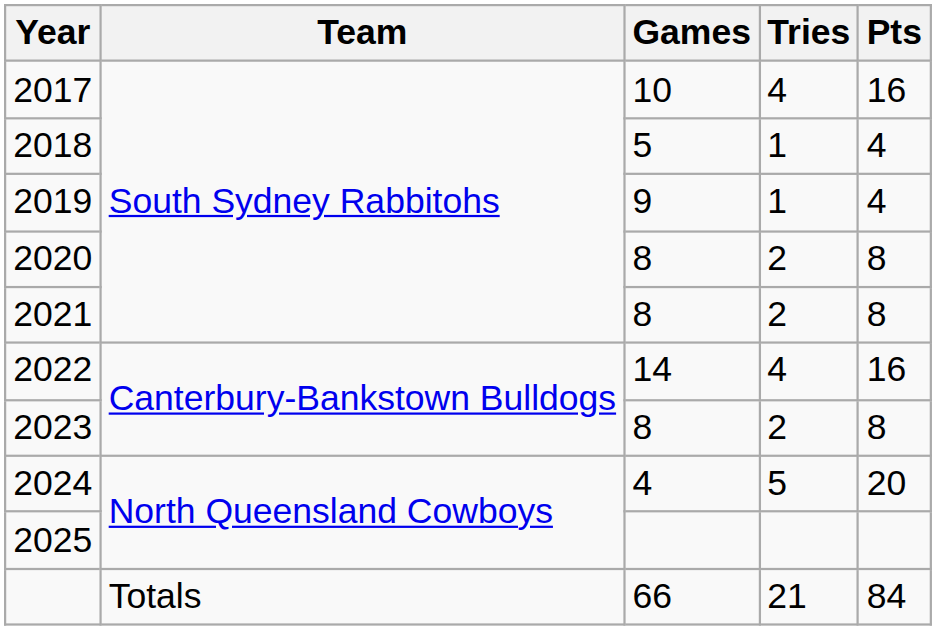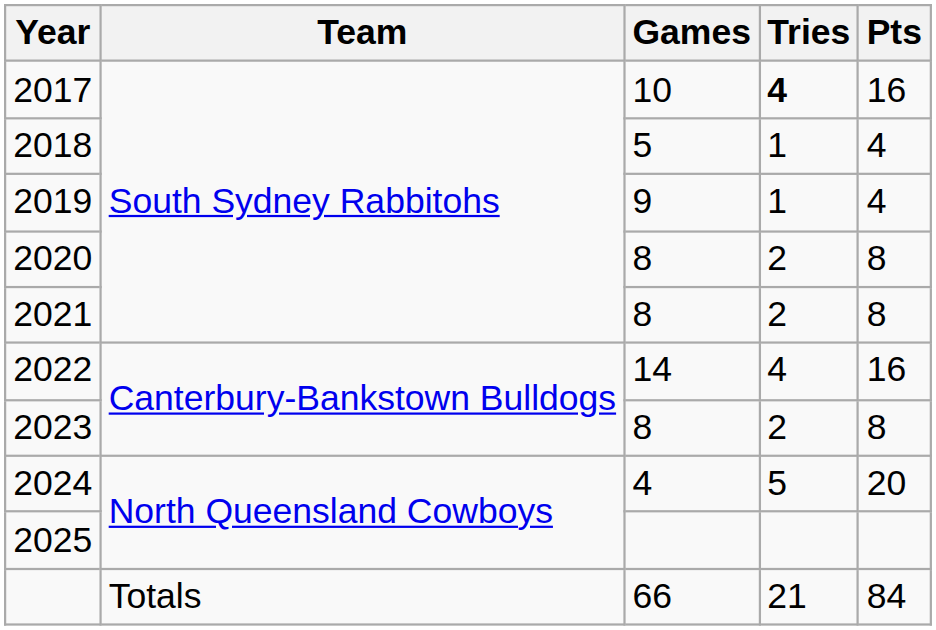(777, 88) normal -> (777, 88) bold
